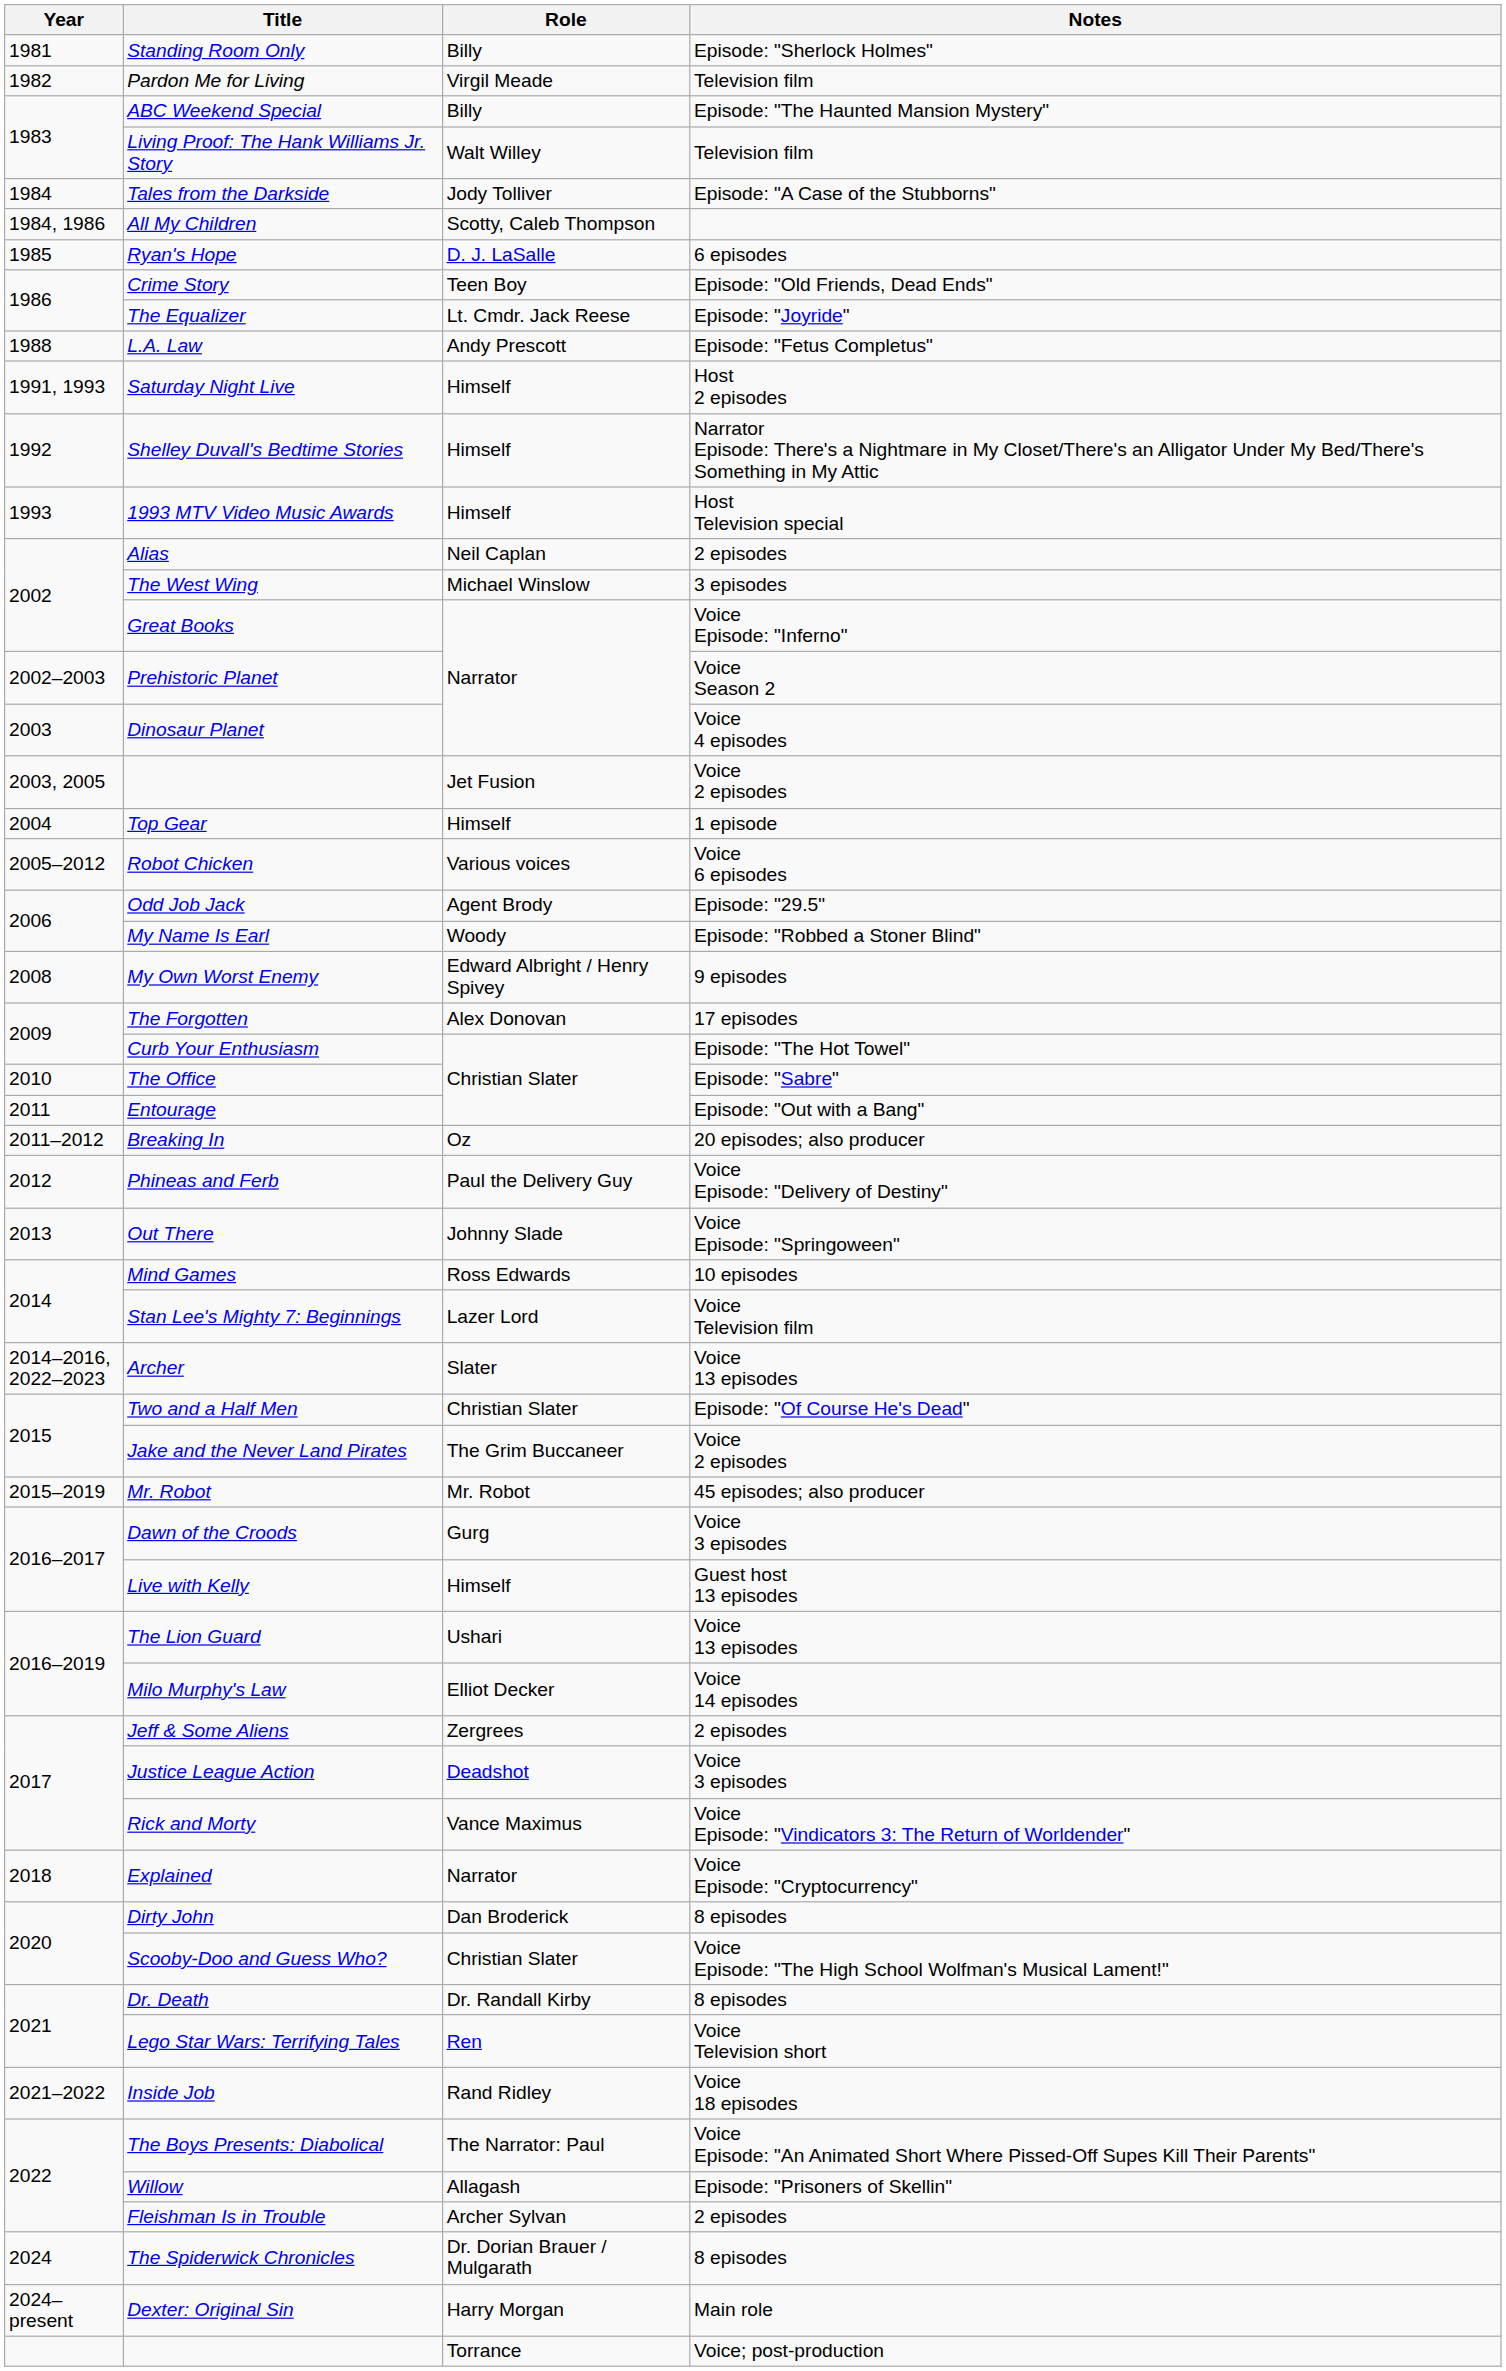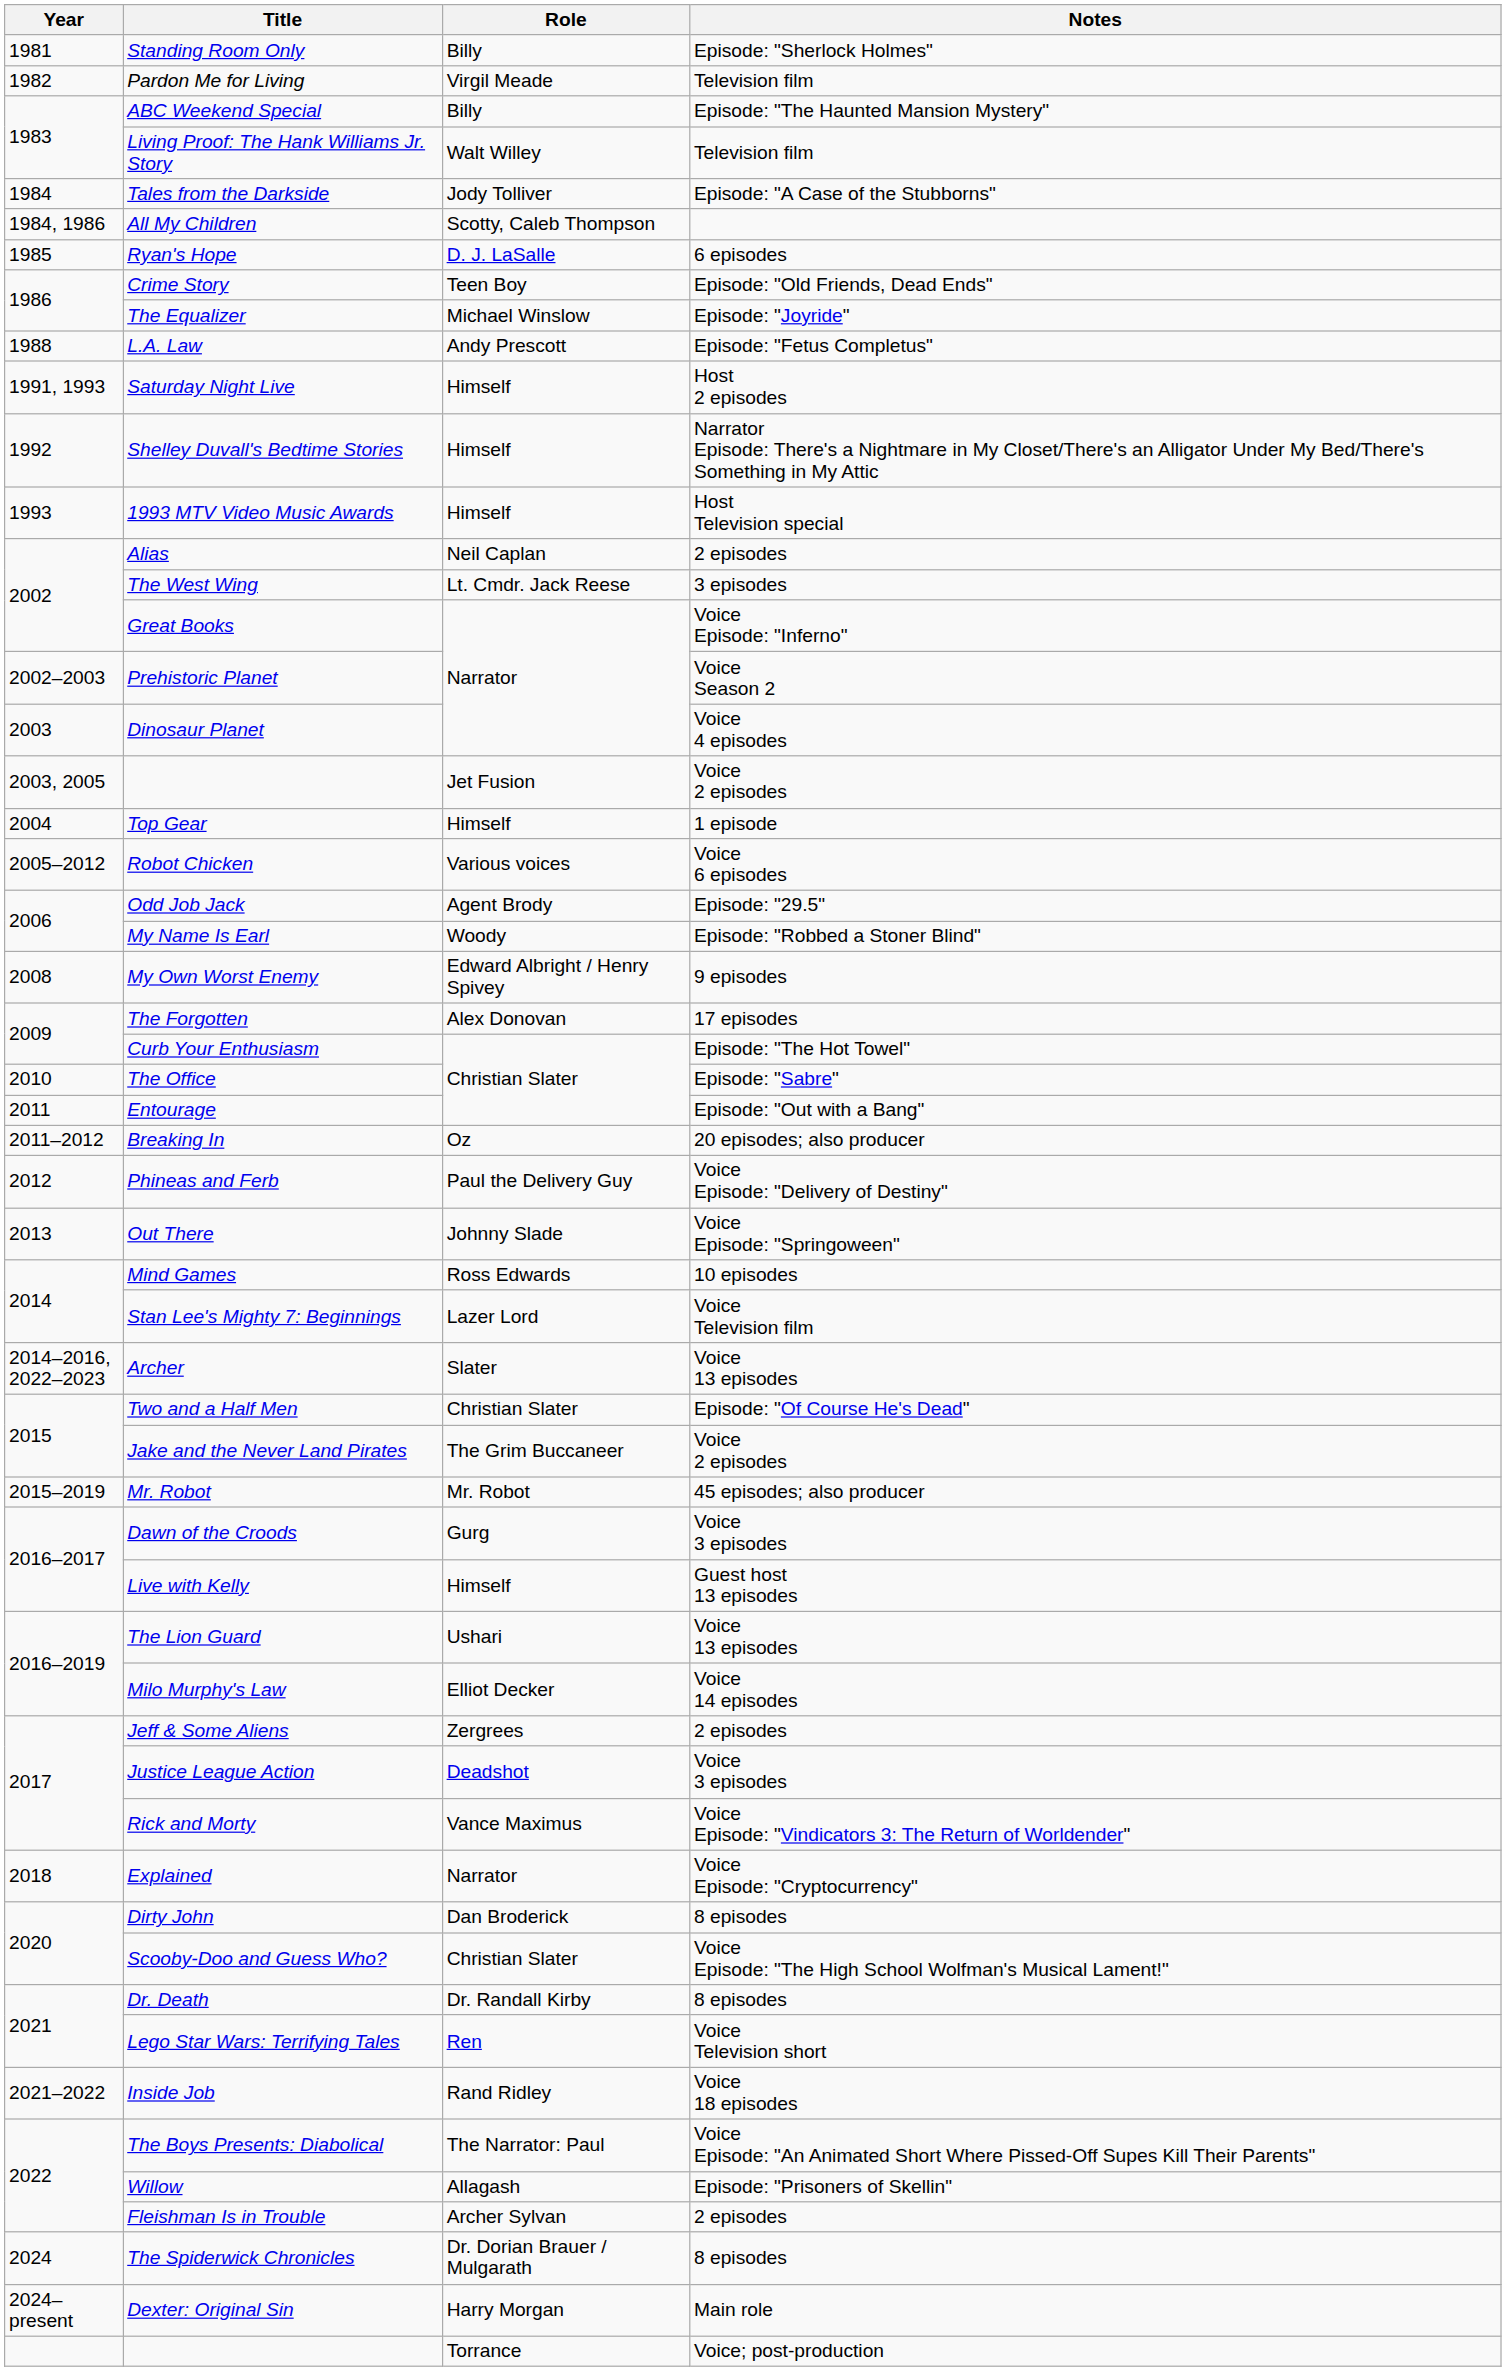(538, 315) Lt. Cmdr. Jack Reese -> (518, 315) Michael Winslow
(518, 584) Michael Winslow -> (538, 584) Lt. Cmdr. Jack Reese
